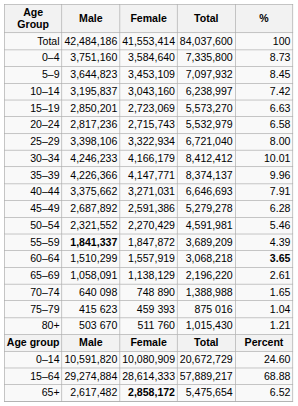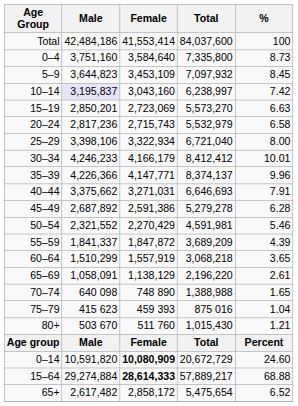(94, 91) no background -> (94, 91) lavender background
(94, 242) bold -> (94, 242) normal
(280, 259) bold -> (280, 259) normal
(149, 359) normal -> (149, 359) bold
(149, 376) normal -> (149, 376) bold
(152, 393) bold -> (152, 393) normal
